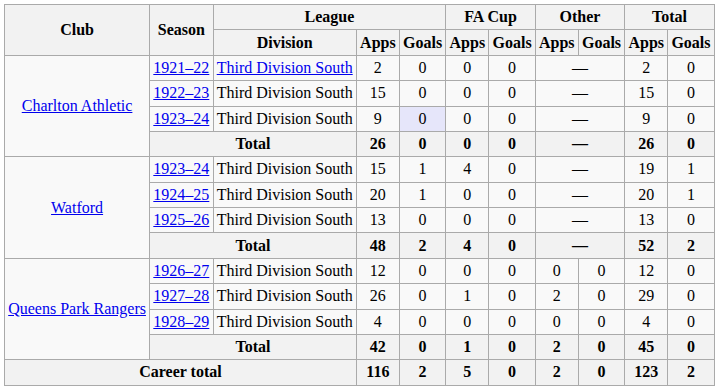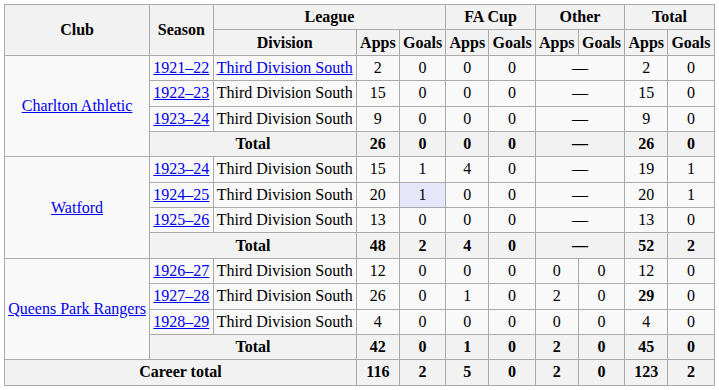(423, 118) lavender background -> (423, 118) no background
(423, 194) no background -> (423, 194) lavender background
(646, 296) normal -> (646, 296) bold
